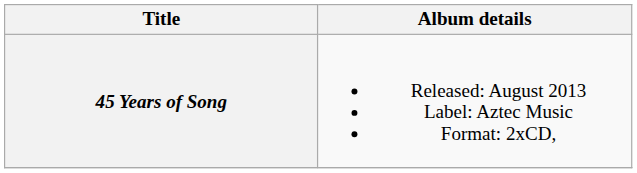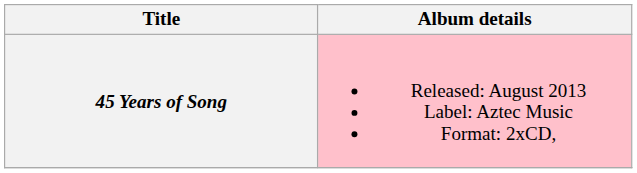(475, 112) no background -> (475, 112) pink background
